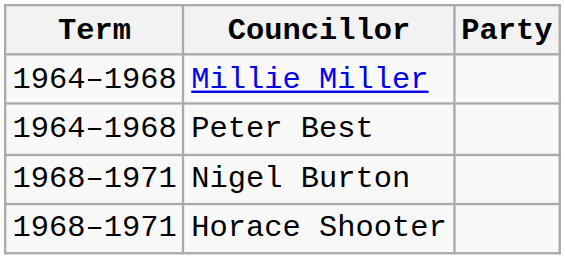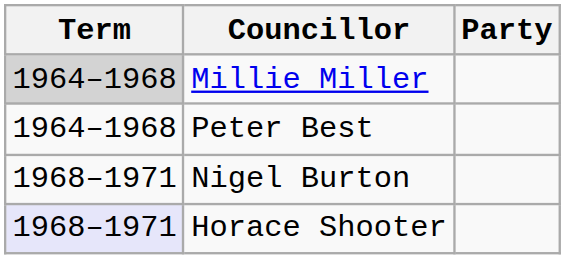(95, 80) no background -> (95, 80) lightgrey background
(95, 228) no background -> (95, 228) lavender background
